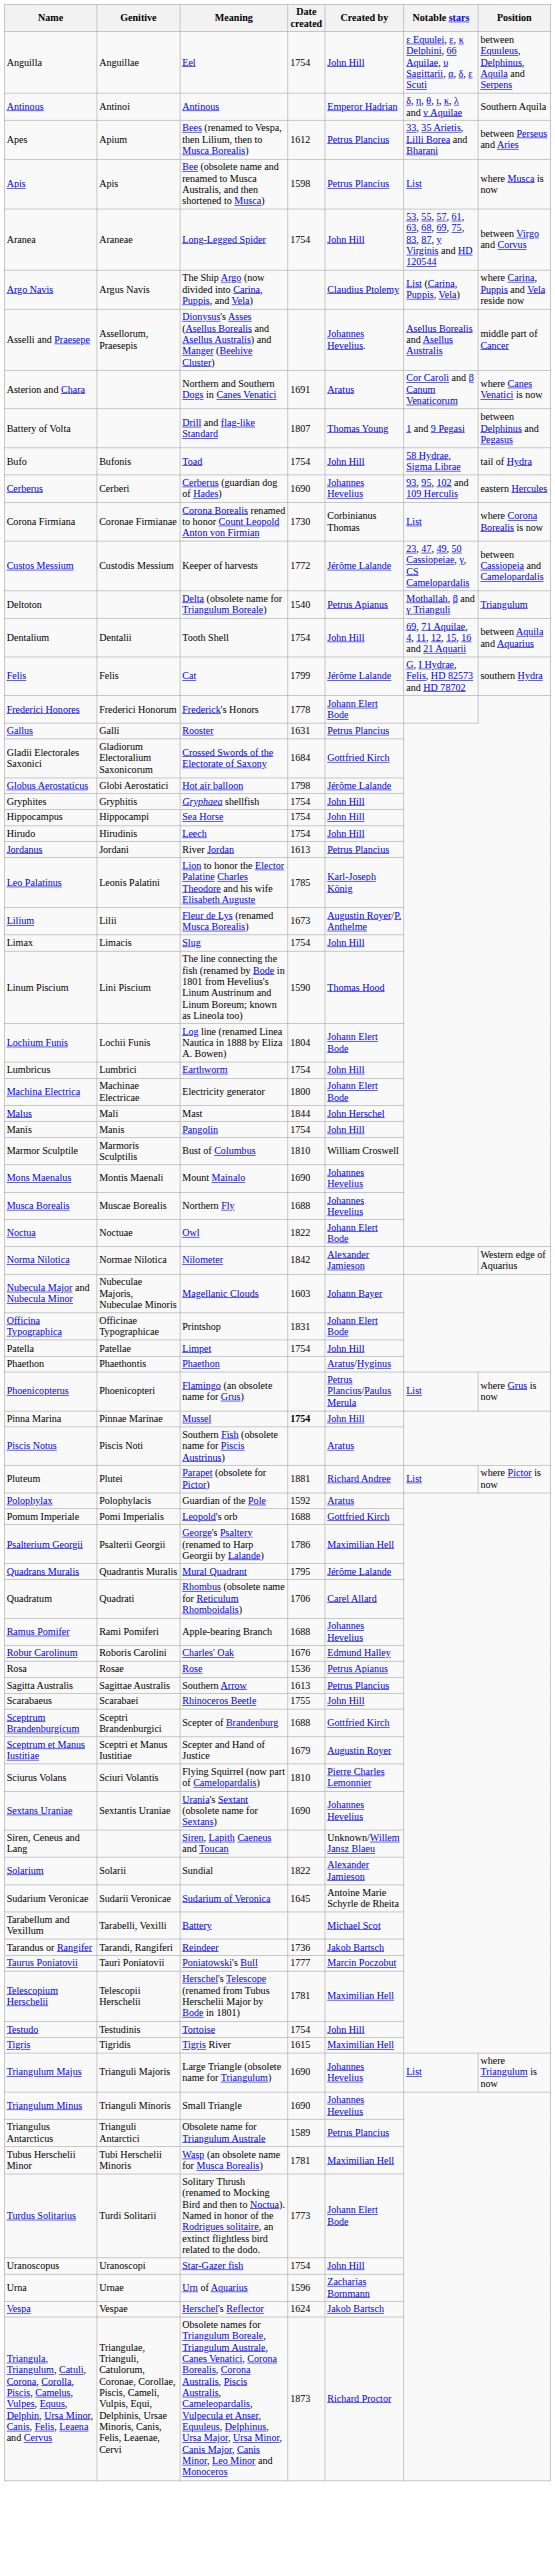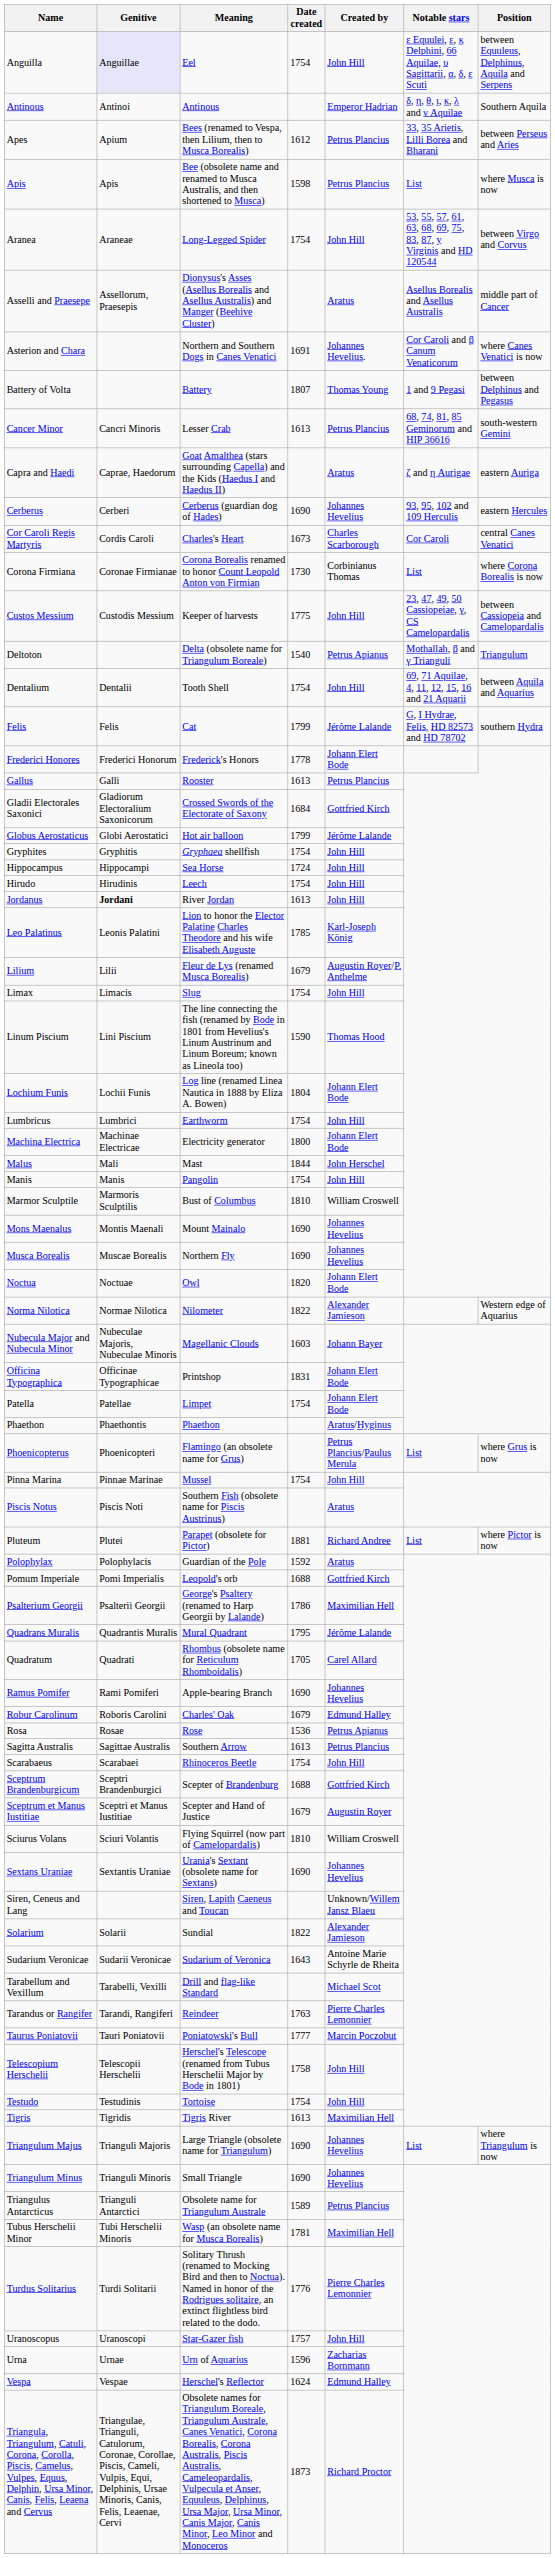(119, 62) no background -> (119, 62) lavender background
- row: (30, 289)
(346, 339) Johannes Hevelius. -> (341, 301) Aratus
(341, 389) Aratus -> (346, 351) Johannes Hevelius.
(219, 428) Drill and flag-like Standard -> (197, 389) Battery
- row: (17, 461)
+ row: (35, 428)
+ row: (41, 472)
+ row: (41, 538)
(300, 566) 1772 -> (300, 616) 1775
(359, 566) Jérôme Lalande -> (346, 616) John Hill
(300, 731) 1631 -> (300, 781) 1613
(300, 785) 1798 -> (300, 835) 1799
(300, 817) 1754 -> (300, 867) 1724
(114, 849) normal -> (116, 899) bold
(358, 849) Petrus Plancius -> (346, 899) John Hill
(300, 921) 1673 -> (300, 971) 1679
(300, 1206) 1688 -> (300, 1256) 1690
(300, 1233) 1822 -> (300, 1283) 1820
(300, 1260) 1842 -> (300, 1310) 1822
(346, 1348) John Hill -> (353, 1404) Johann Elert Bode
(300, 1418) bold -> (300, 1480) normal
(300, 1598) 1706 -> (300, 1660) 1705
(300, 1631) 1688 -> (300, 1693) 1690
(300, 1653) 1676 -> (300, 1714) 1679
(300, 1701) 1755 -> (300, 1762) 1754
(356, 1777) Pierre Charles Lemonnier -> (363, 1839) William Croswell
(300, 1898) 1645 -> (300, 1959) 1643
(197, 1925) Battery -> (219, 1987) Drill and flag-like Standard
(300, 1947) 1736 -> (300, 2014) 1763
(356, 1947) Jakob Bartsch -> (356, 2014) Pierre Charles Lemonnier
(300, 1996) 1781 -> (300, 2069) 1758
(361, 1996) Maximilian Hell -> (346, 2069) John Hill
(300, 2045) 1615 -> (300, 2118) 1613
(300, 2216) 1773 -> (300, 2288) 1776
(353, 2216) Johann Elert Bode -> (356, 2288) Pierre Charles Lemonnier
(300, 2266) 1754 -> (300, 2338) 1757
(356, 2309) Jakob Bartsch -> (359, 2382) Edmund Halley
